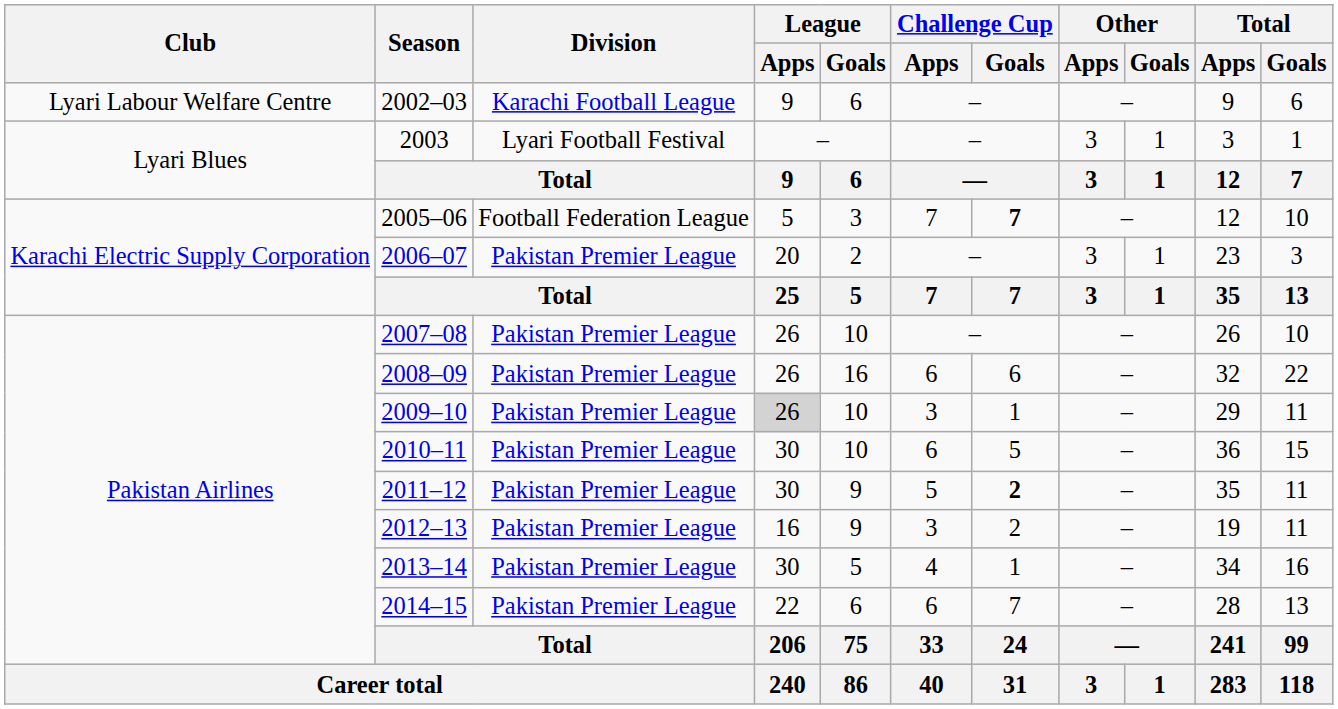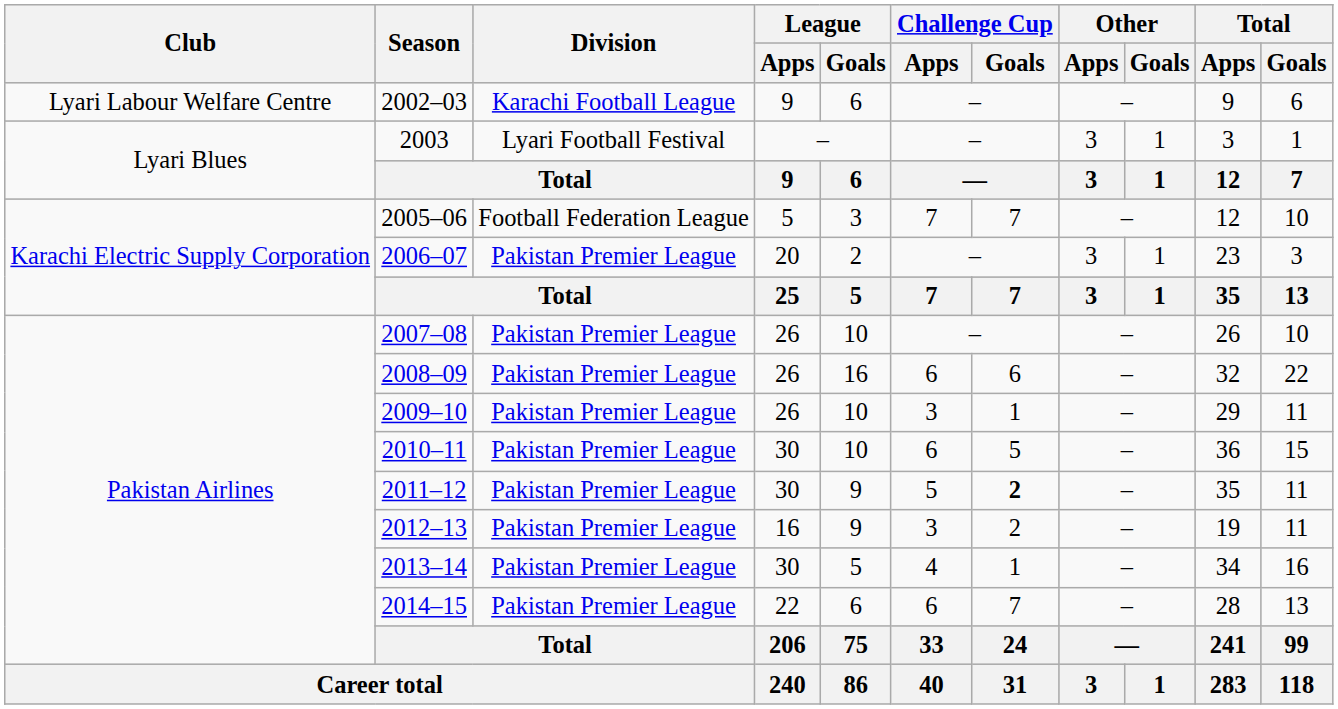(1015, 218) bold -> (1015, 218) normal
(787, 412) lightgrey background -> (787, 412) no background
